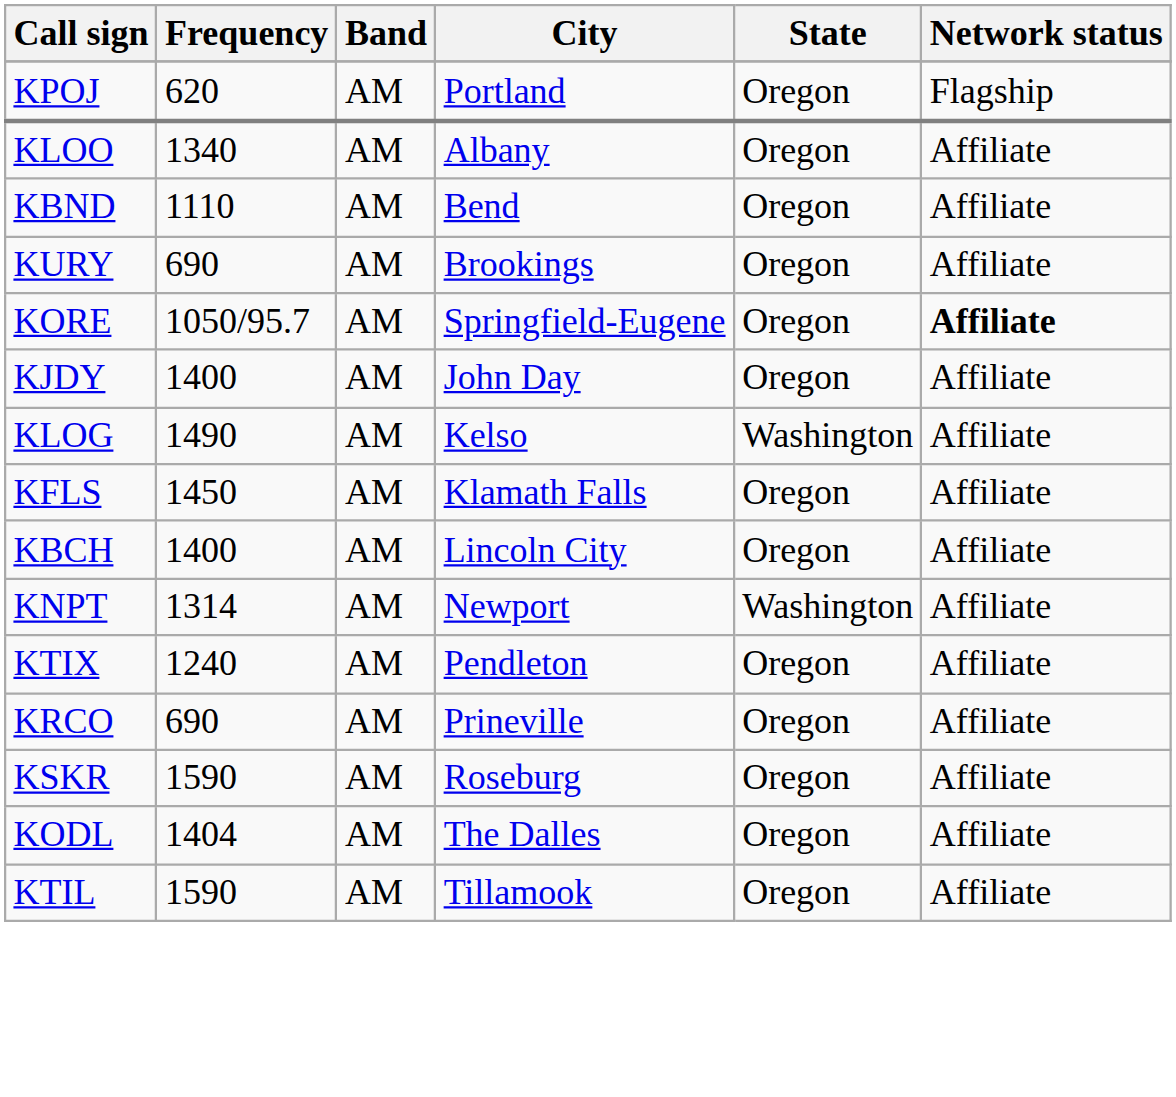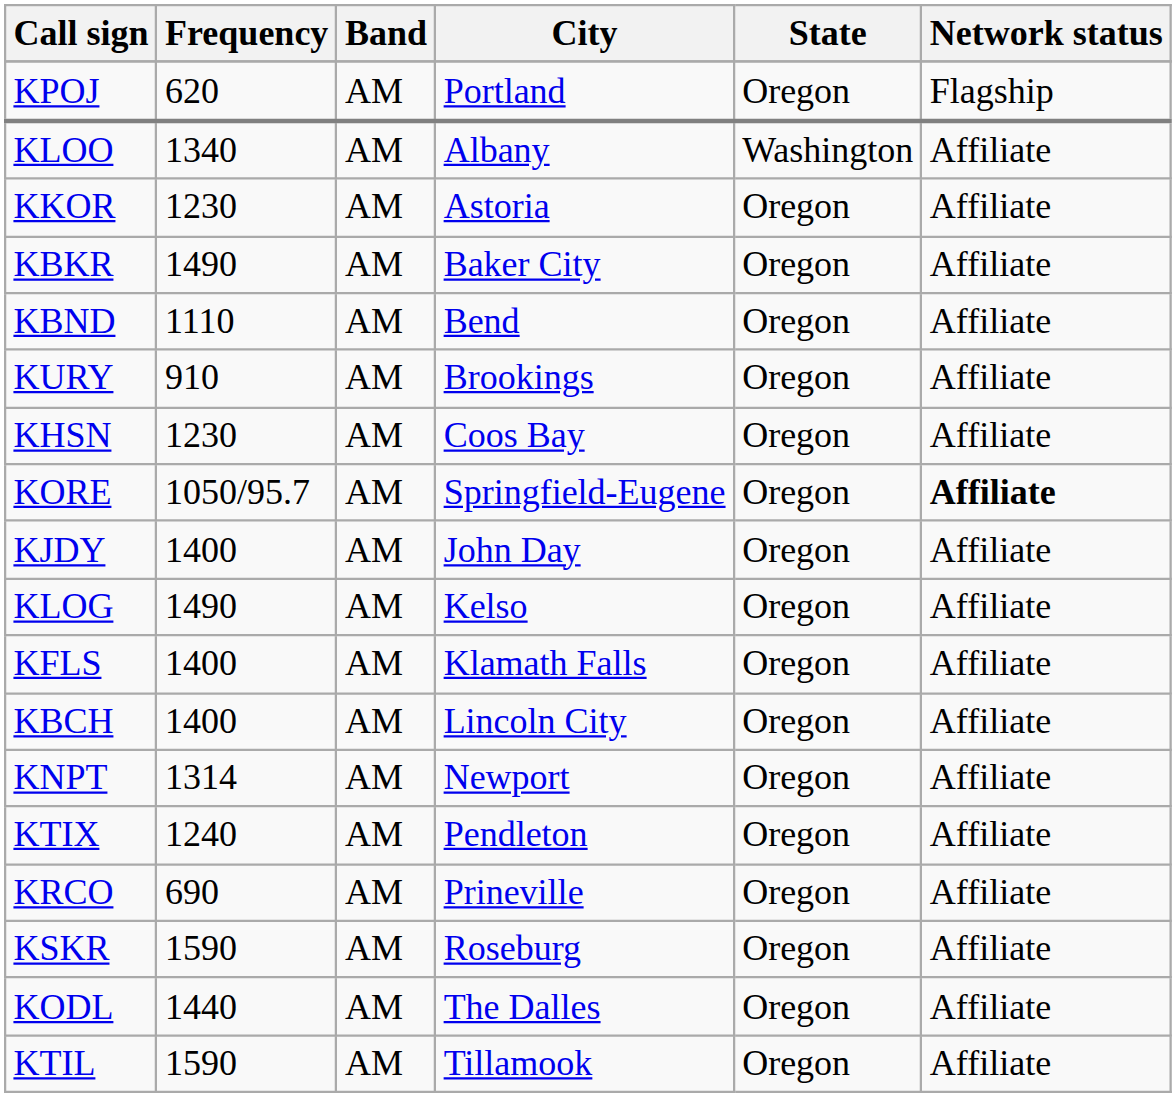(796, 149) Oregon -> (828, 149) Washington
+ row: (64, 206)
+ row: (63, 263)
(192, 263) 690 -> (192, 377) 910
+ row: (62, 434)
(828, 434) Washington -> (796, 606) Oregon
(201, 492) 1450 -> (201, 663) 1400
(828, 606) Washington -> (796, 777) Oregon
(201, 834) 1404 -> (201, 1005) 1440
